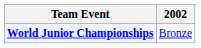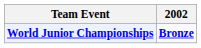(175, 33) normal -> (176, 33) bold
